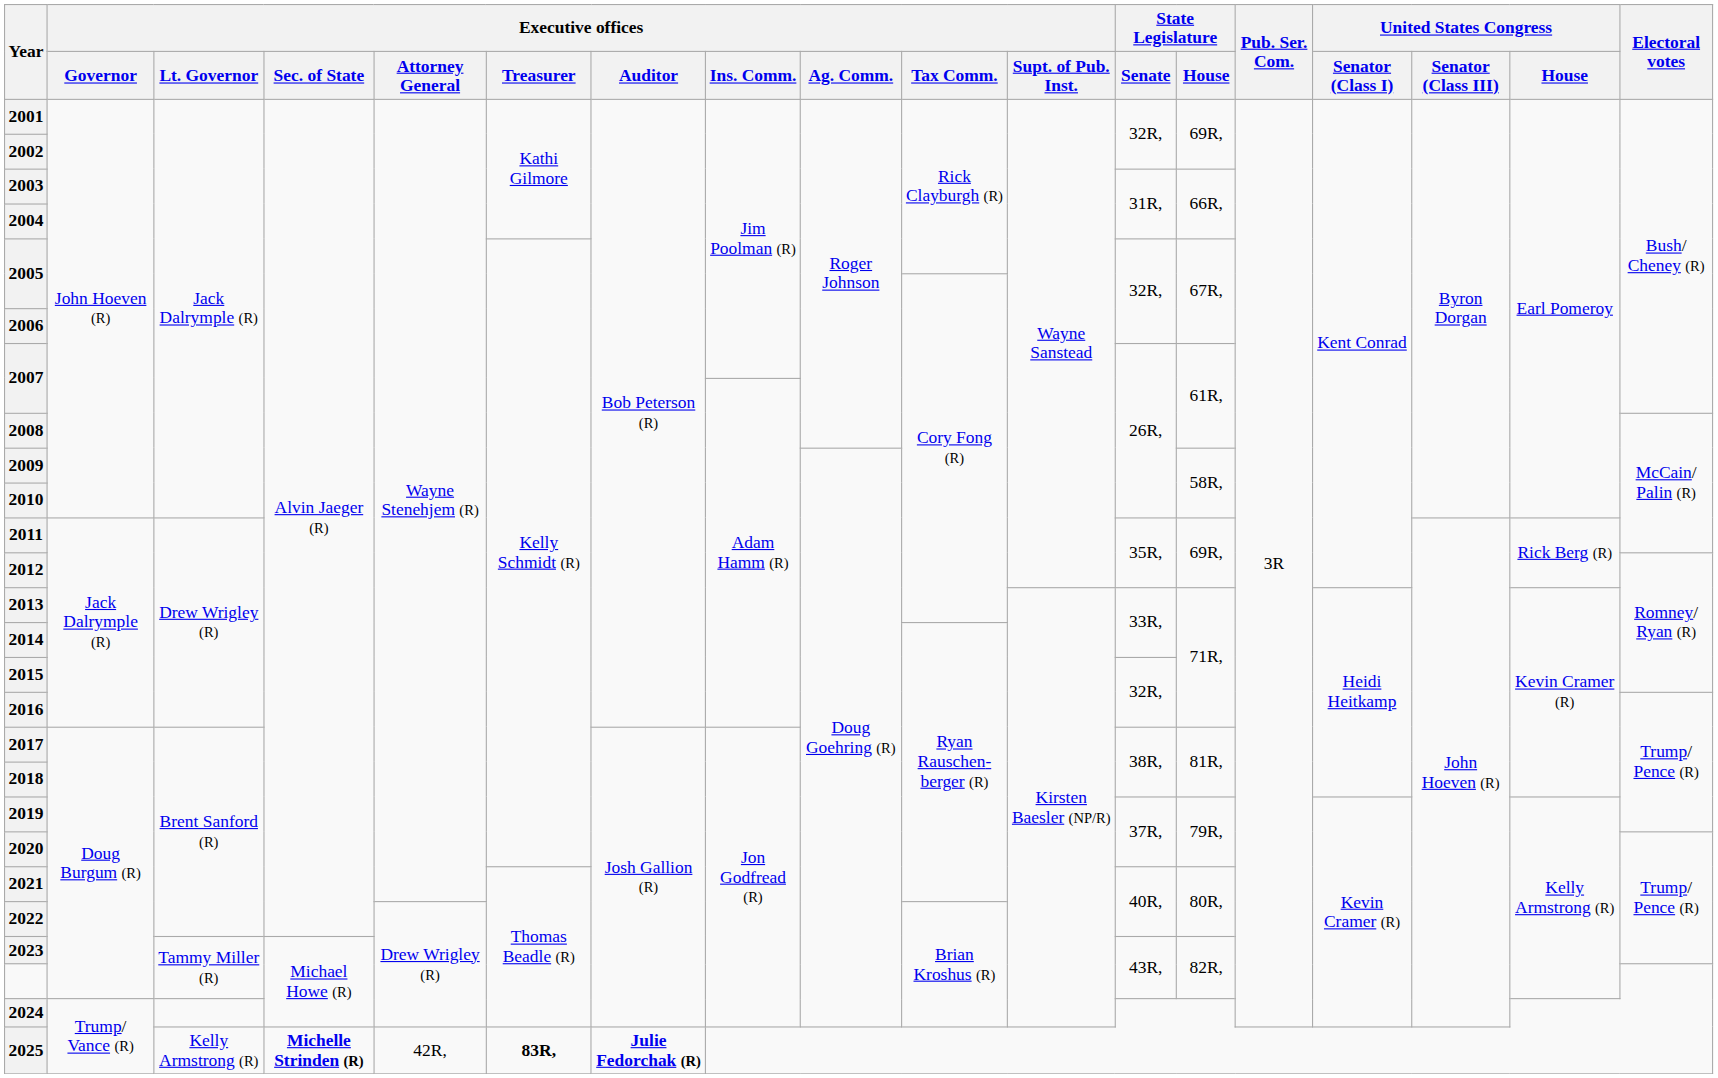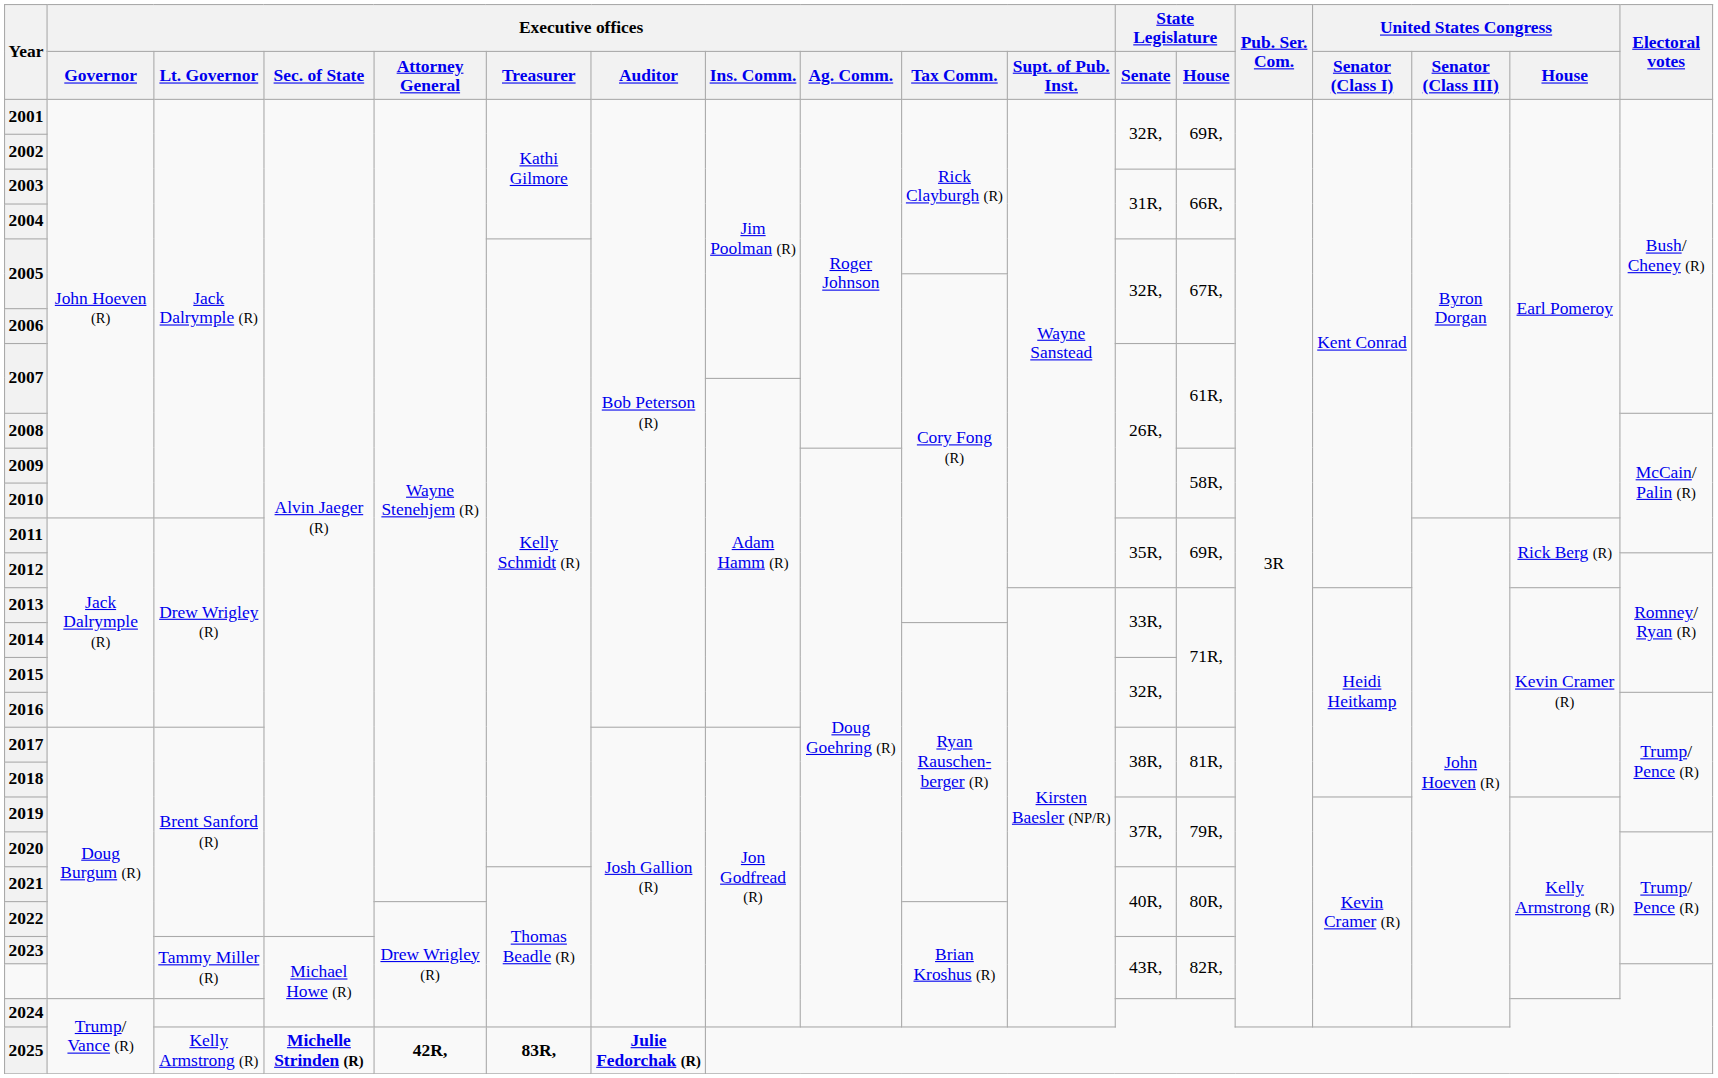(430, 1050) normal -> (430, 1050) bold
